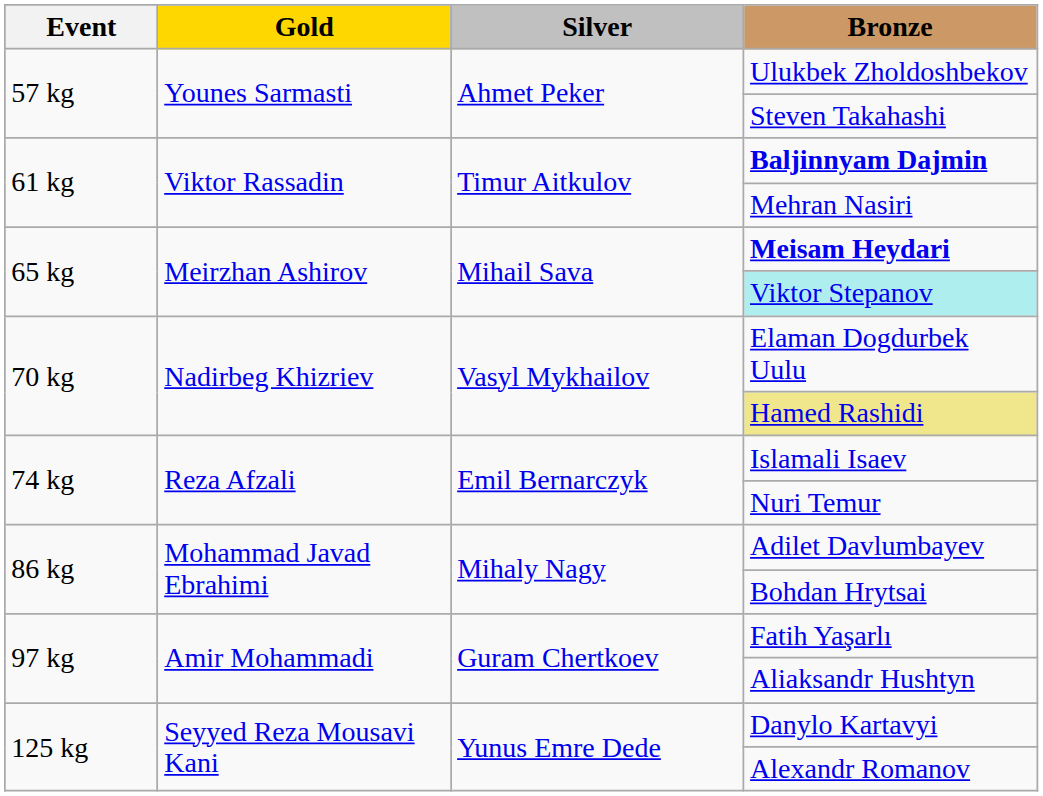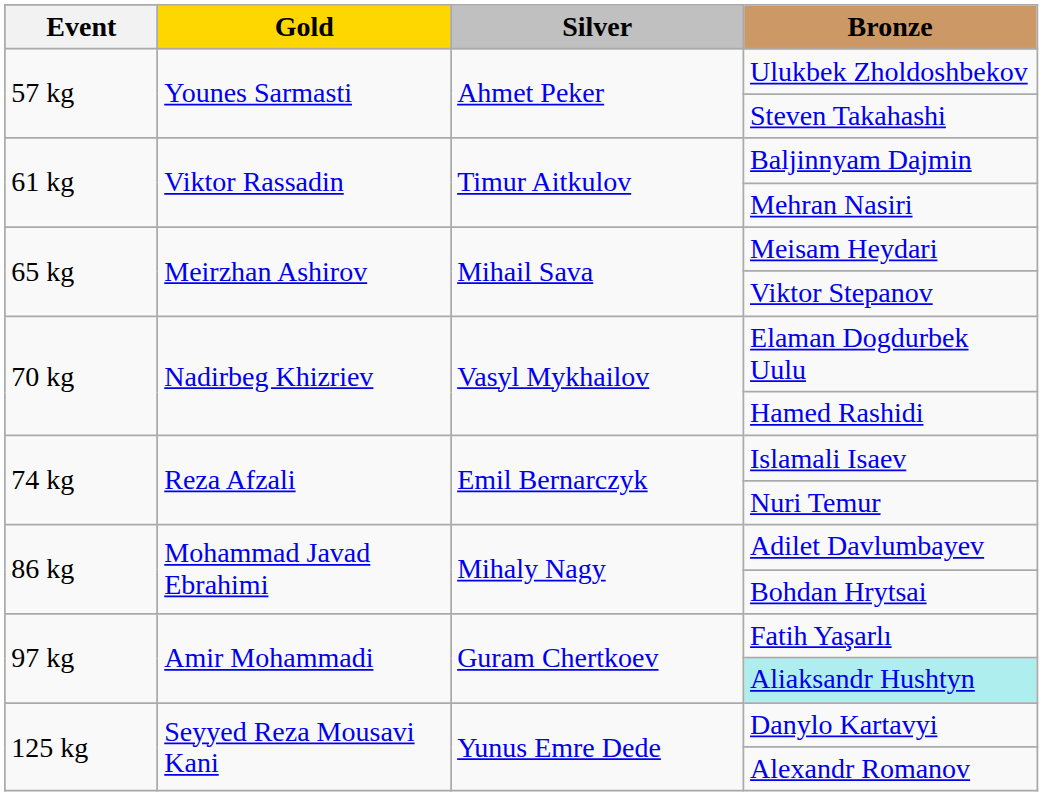(869, 159) bold -> (861, 159) normal
(850, 248) bold -> (844, 248) normal
(841, 293) paleturquoise background -> (841, 293) no background
(837, 413) khaki background -> (837, 413) no background
(862, 679) no background -> (862, 679) paleturquoise background
